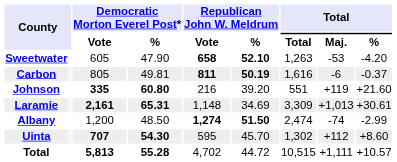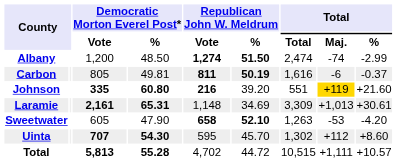rows swapped: (36, 121) <-> (36, 58)
(207, 89) normal -> (207, 89) bold
(336, 89) no background -> (336, 89) gold background
